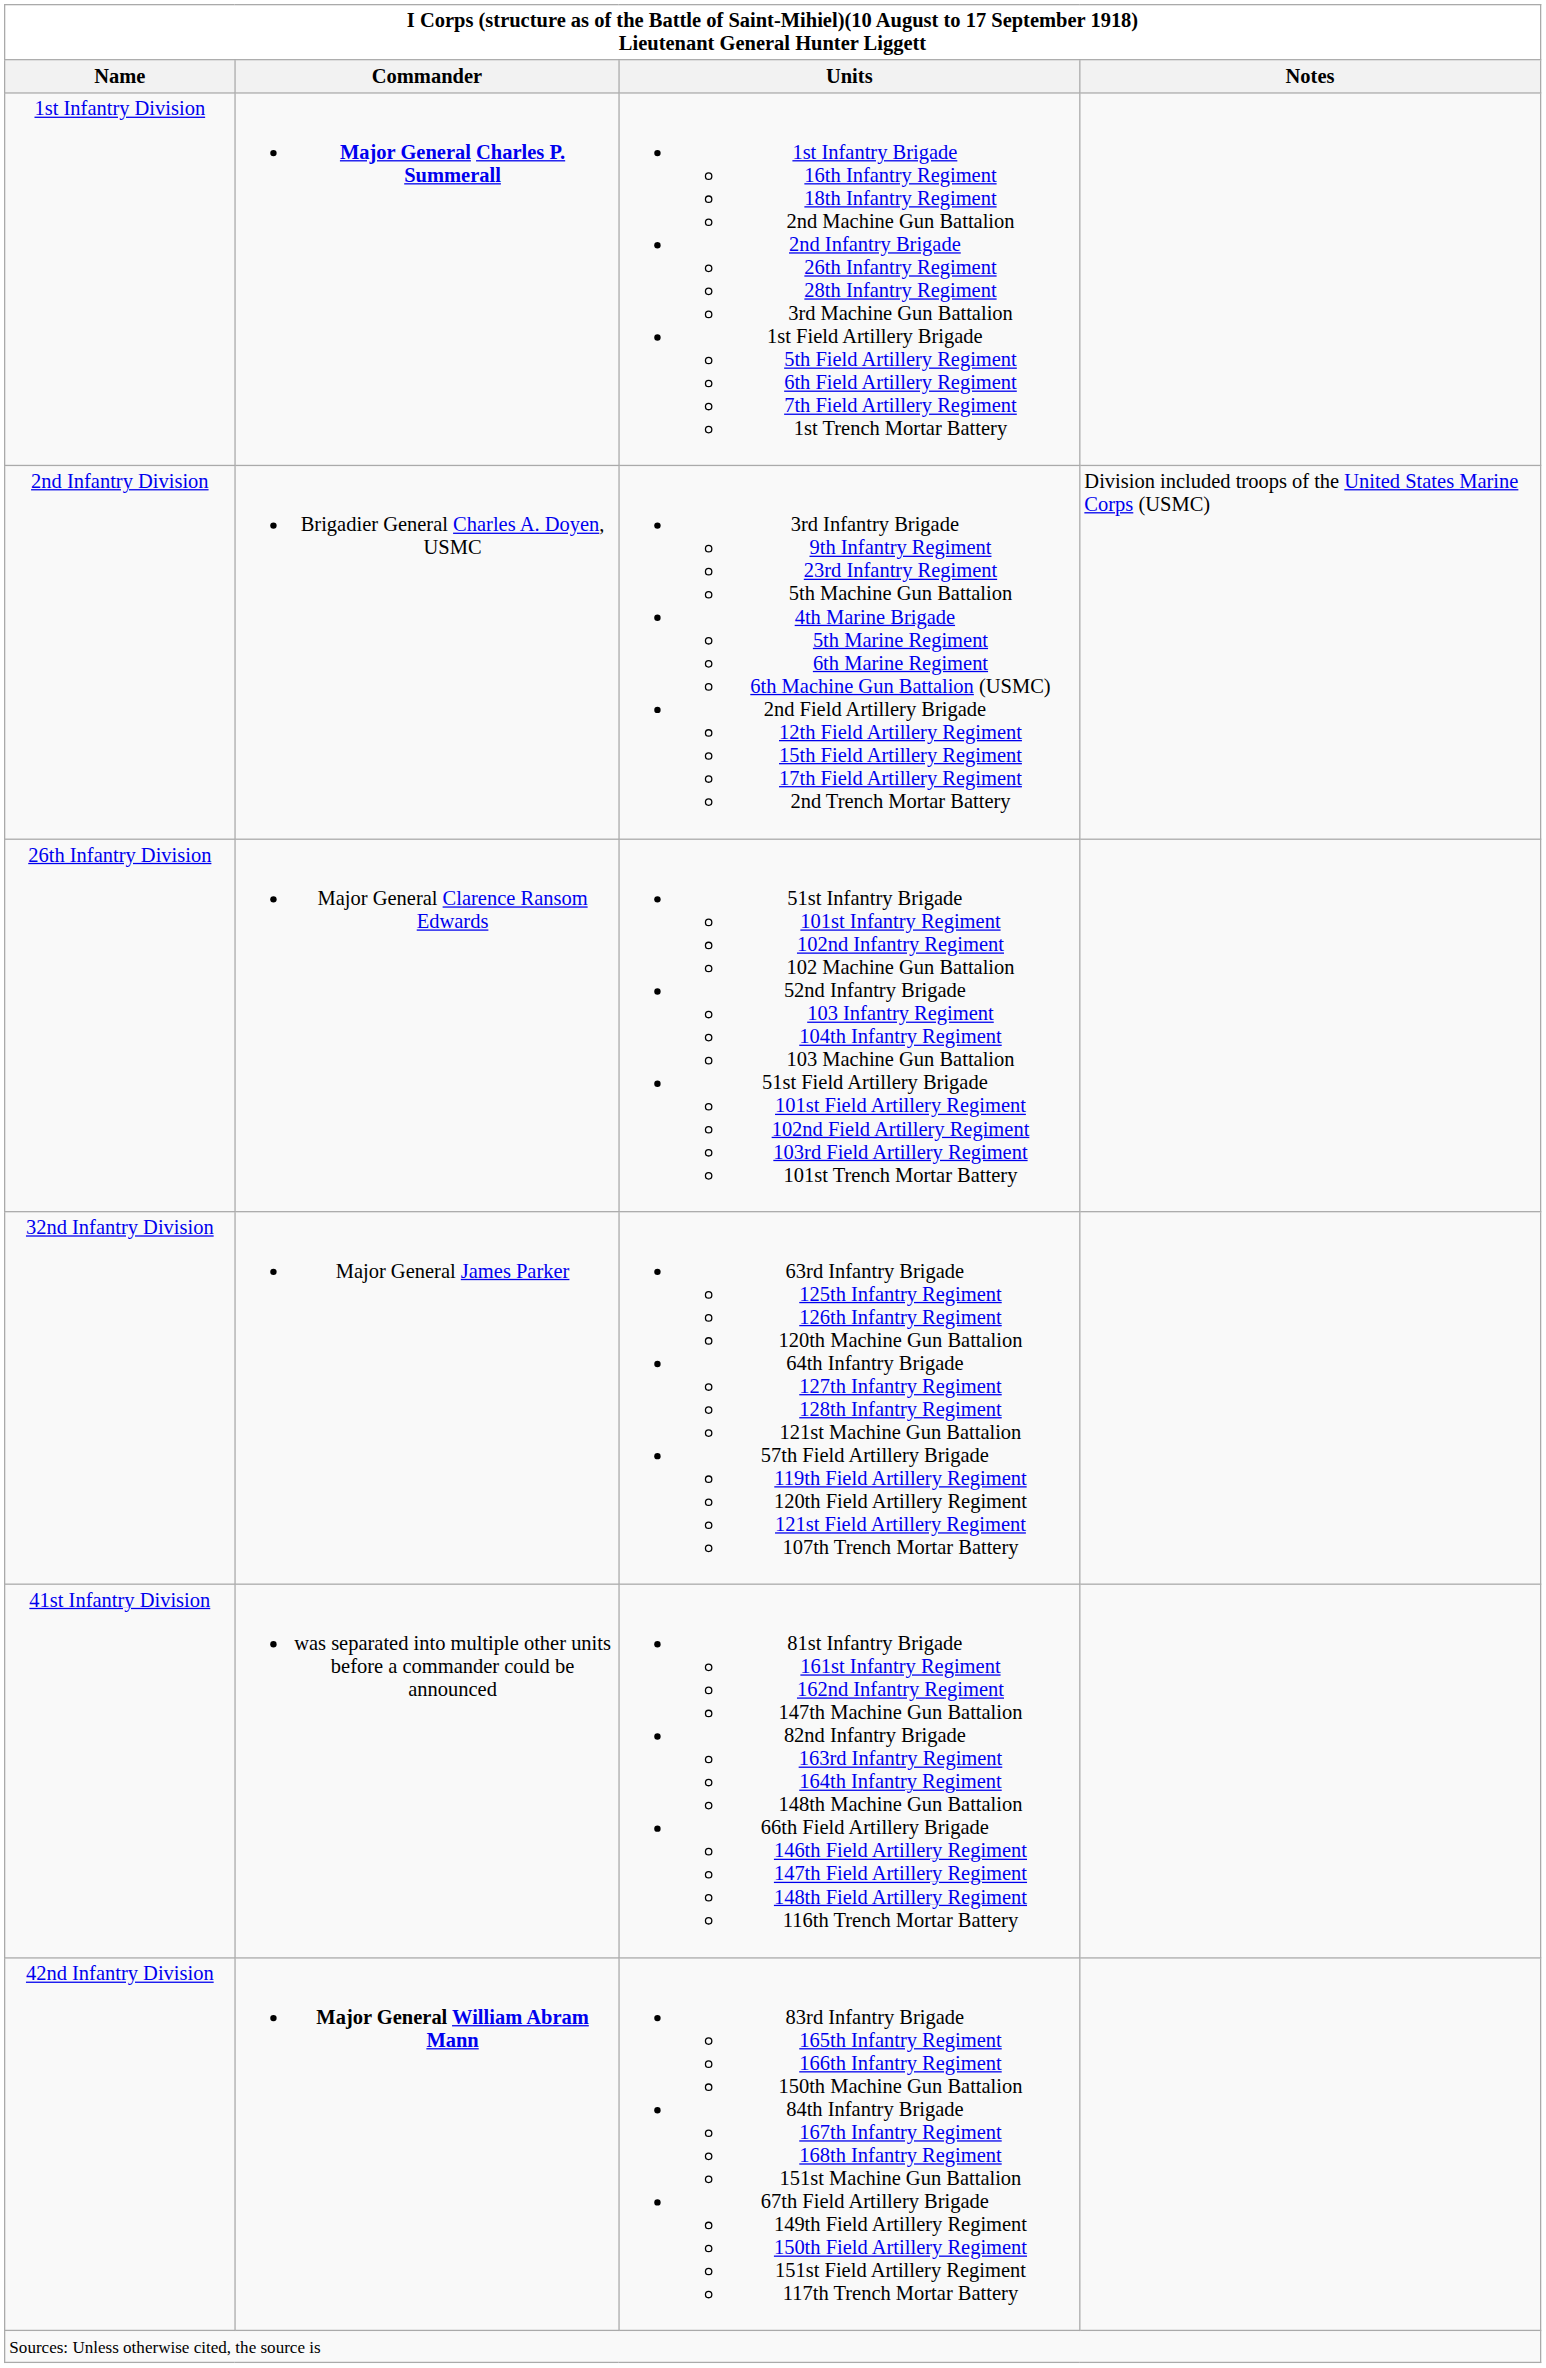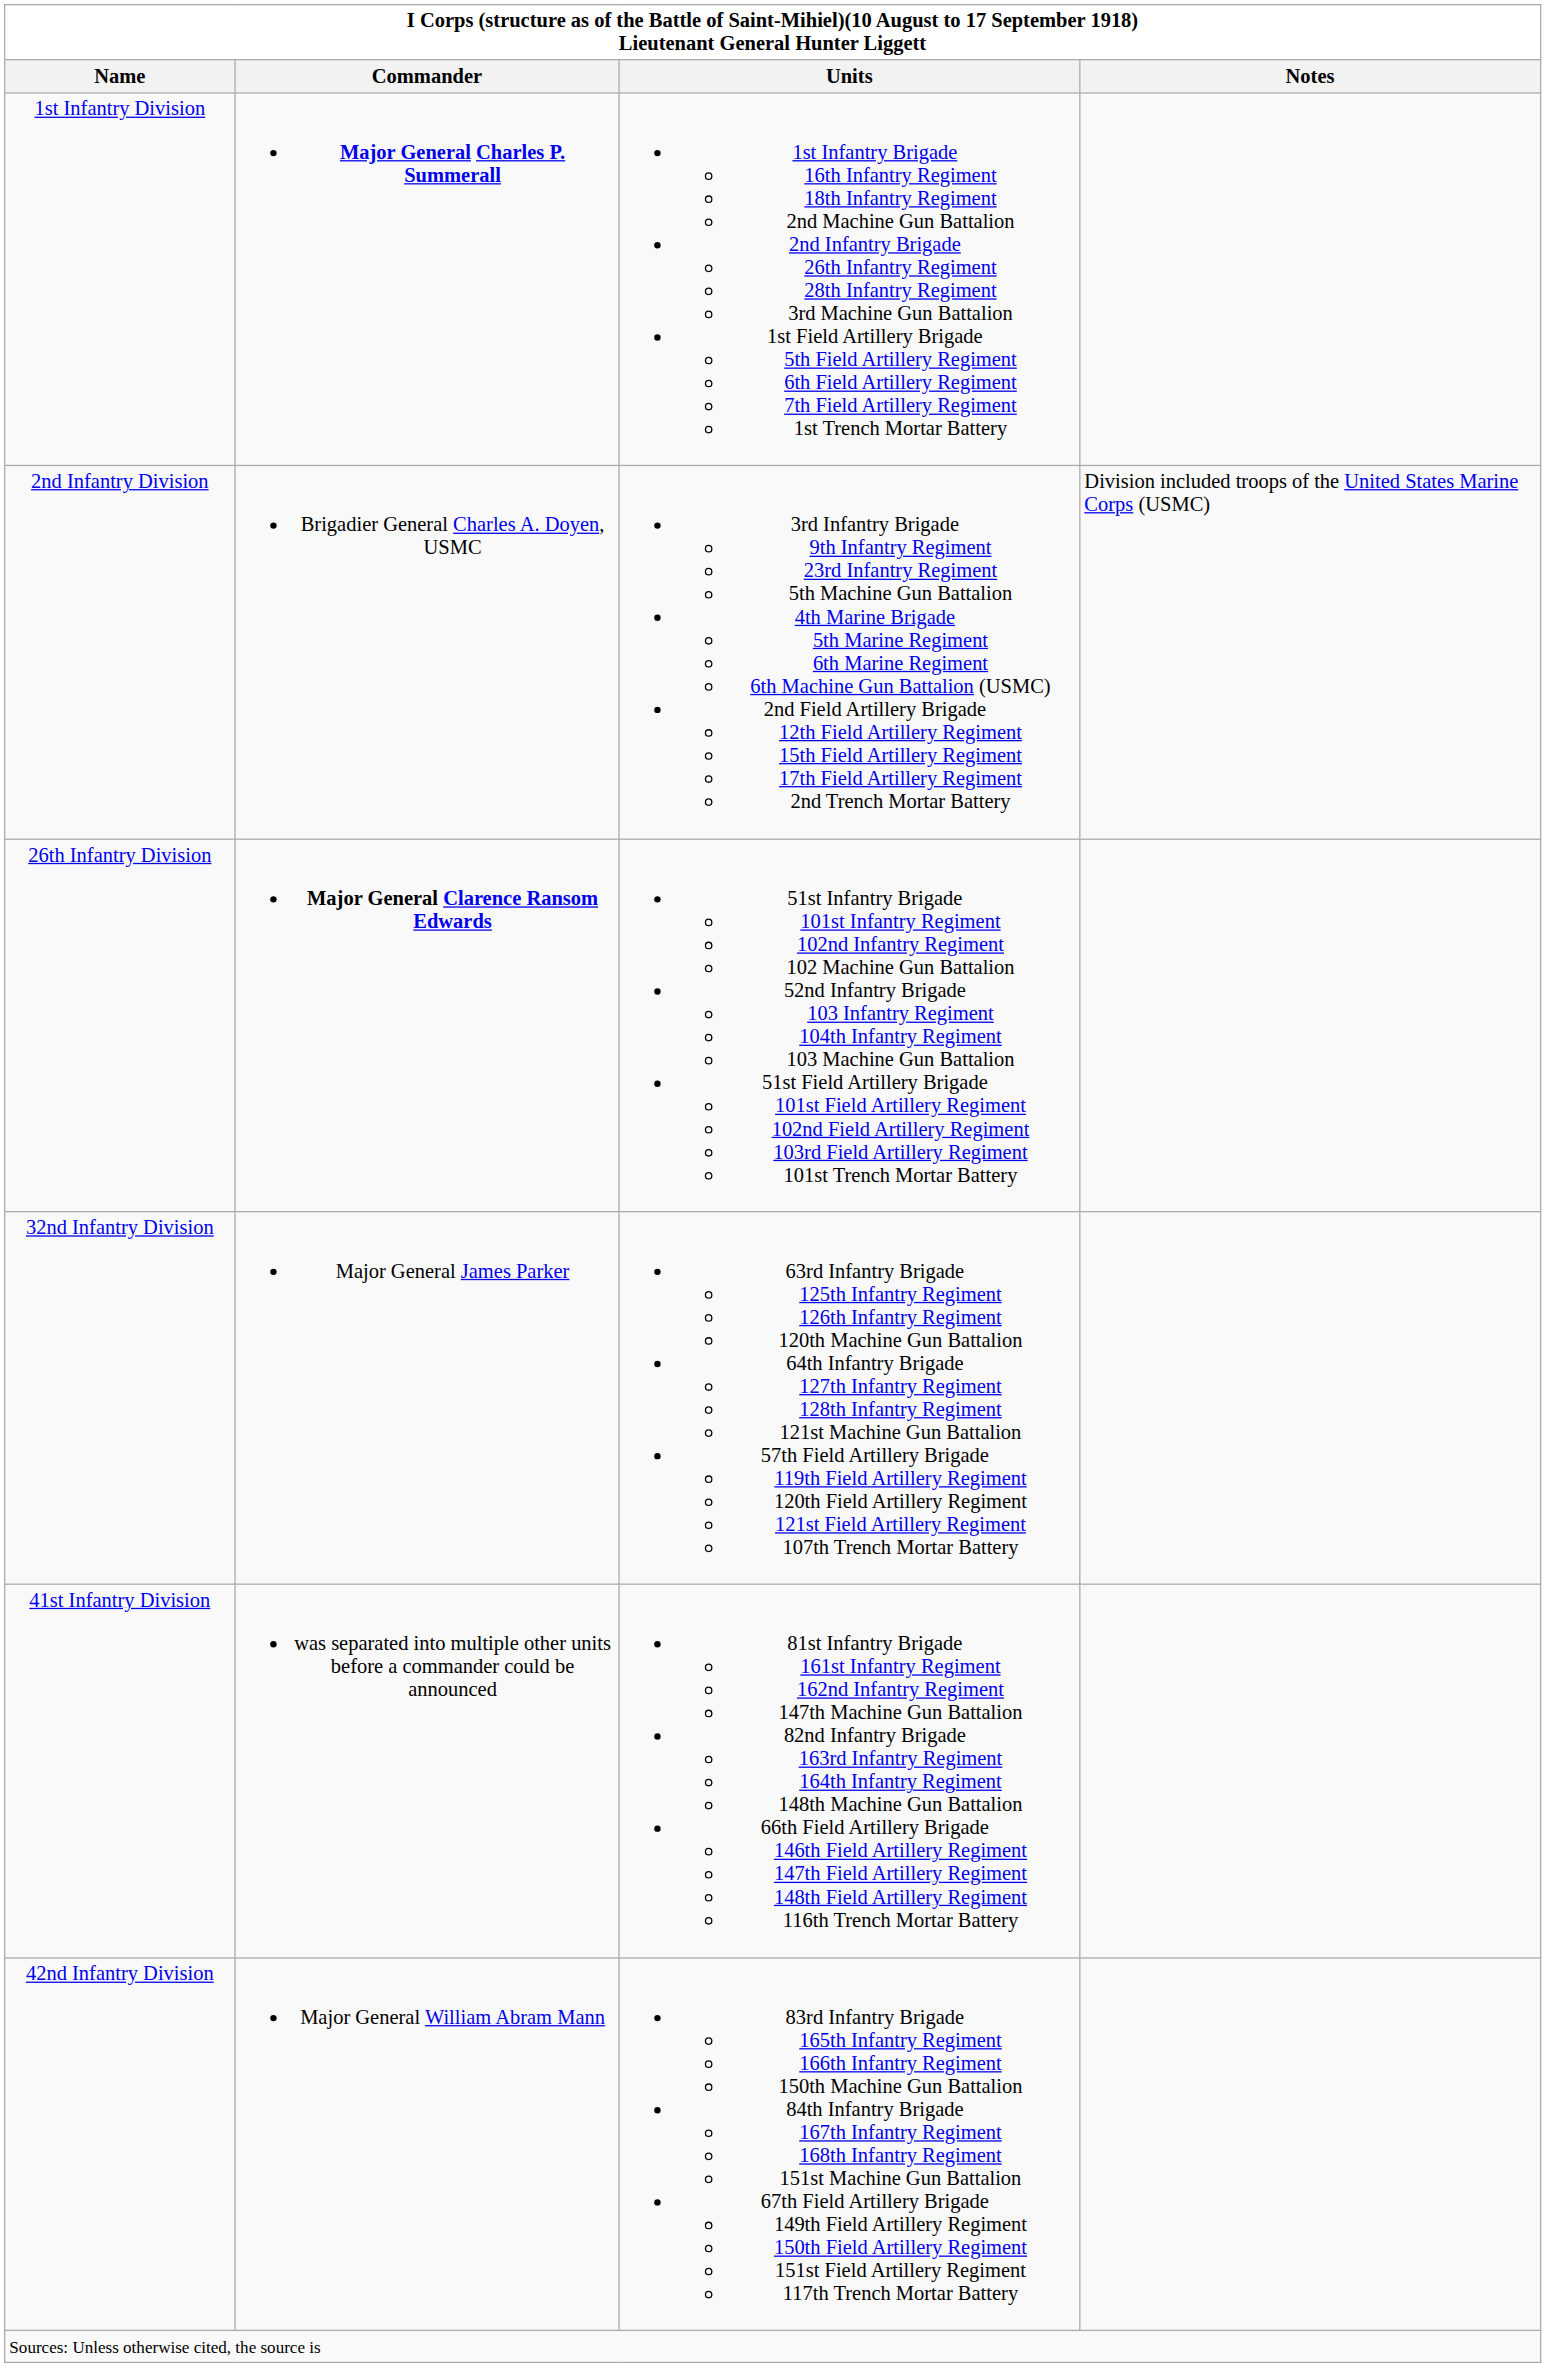(427, 910) normal -> (427, 910) bold
(427, 2029) bold -> (427, 2017) normal
